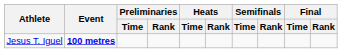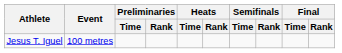(91, 41) bold -> (90, 41) normal
